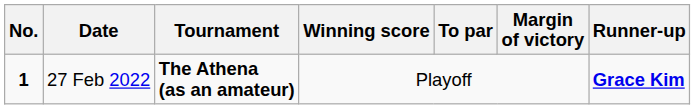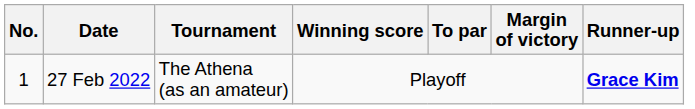(24, 79) bold -> (24, 79) normal
(227, 79) bold -> (224, 79) normal
